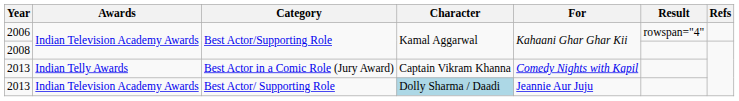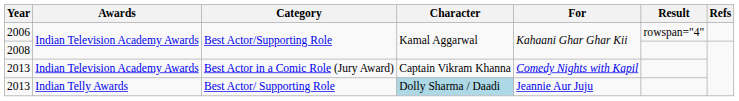(82, 68) Indian Telly Awards -> (117, 68) Indian Television Academy Awards
(117, 86) Indian Television Academy Awards -> (82, 86) Indian Telly Awards
